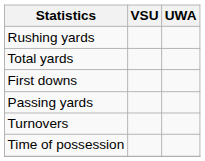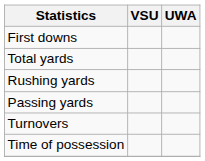rows swapped: (42, 80) <-> (51, 37)
